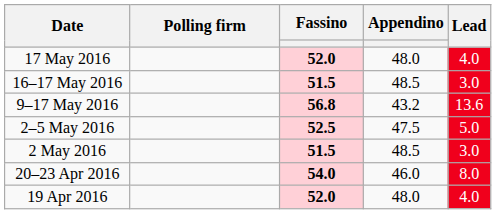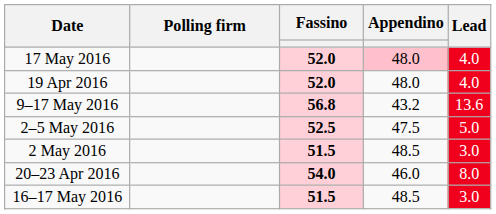(406, 59) no background -> (406, 59) pink background
rows swapped: (67, 82) <-> (67, 196)
